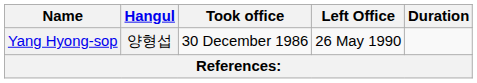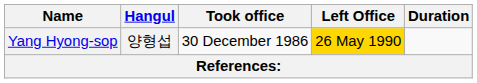(358, 41) no background -> (358, 41) gold background
